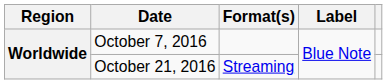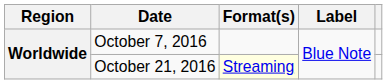(258, 66) no background -> (258, 66) lightyellow background
